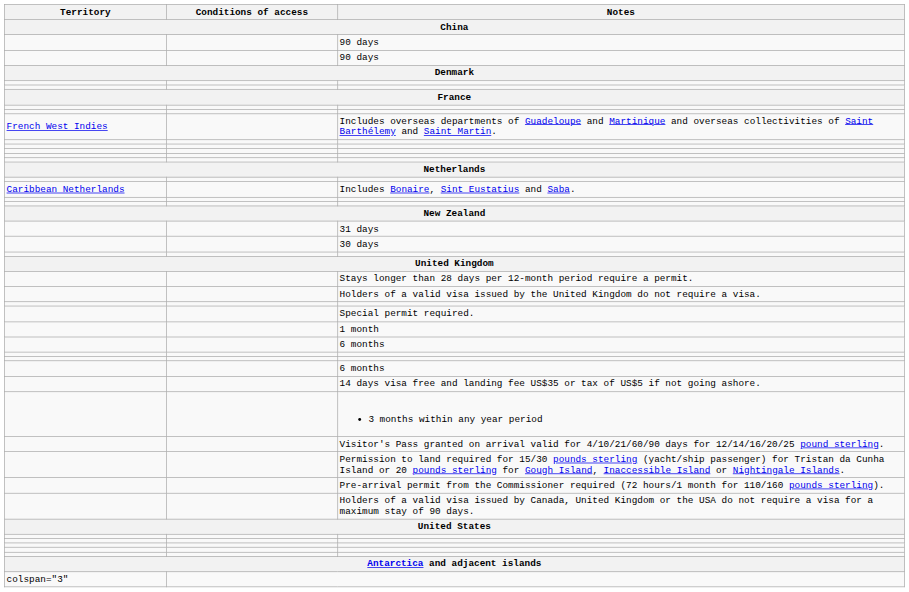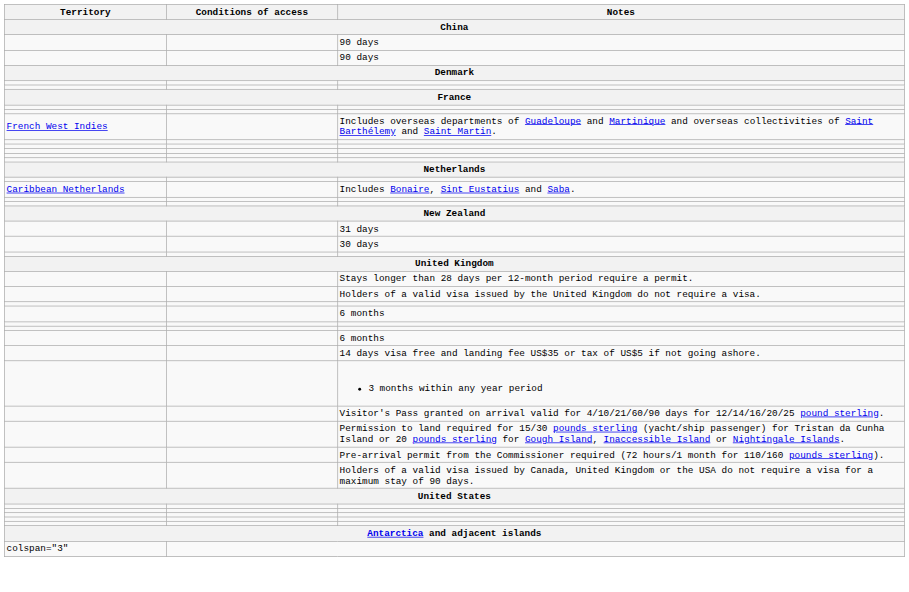- row: (85, 314)
- row: (85, 329)
